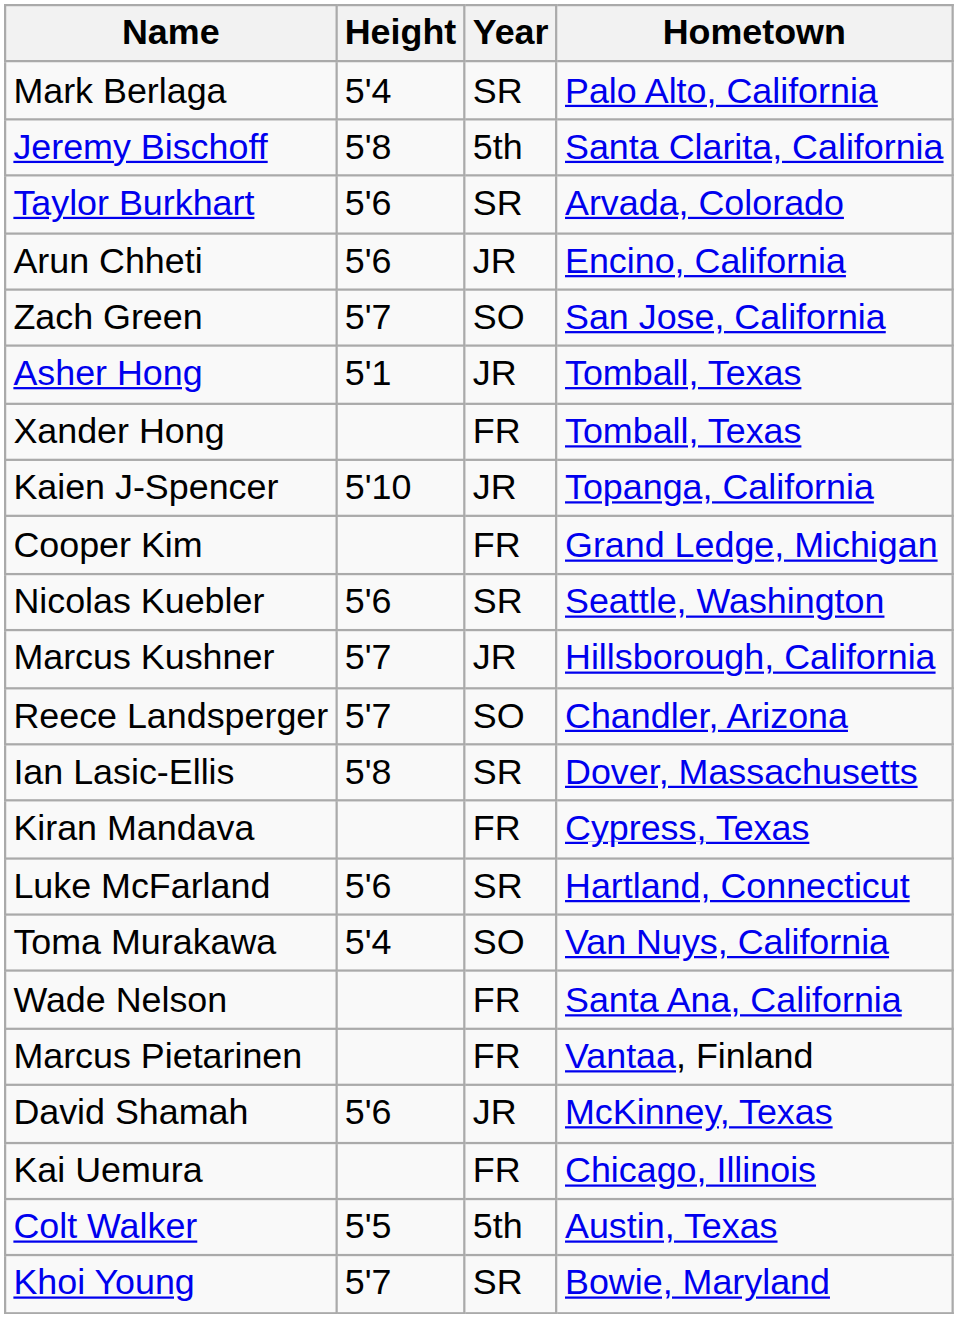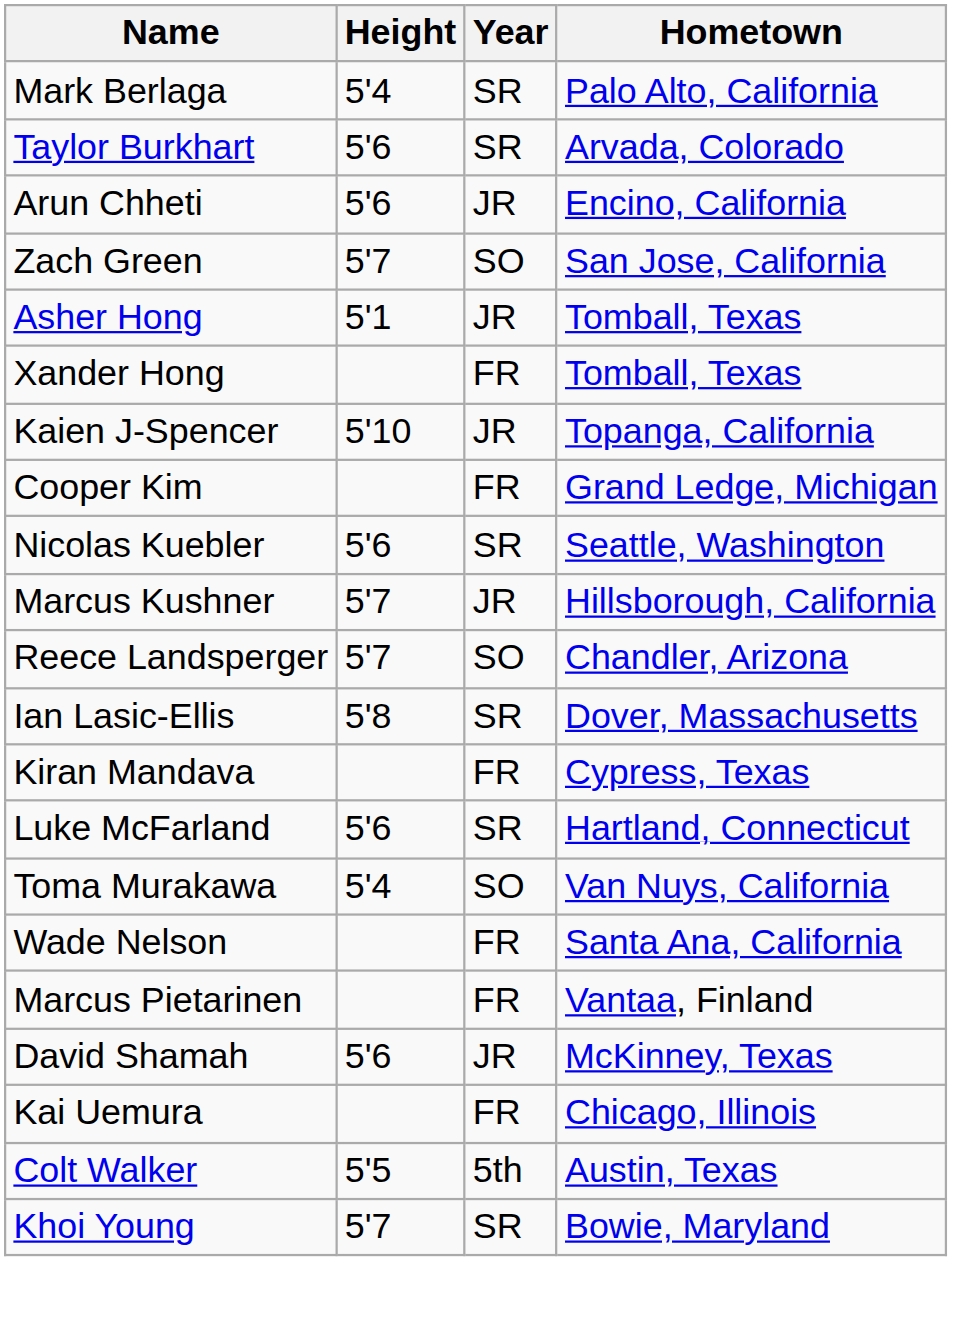- row: (141, 146)
